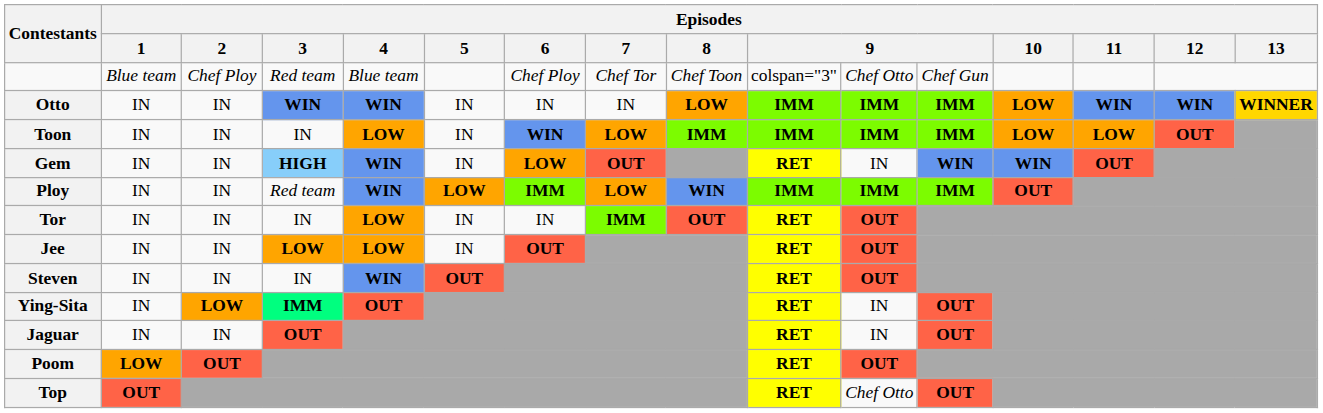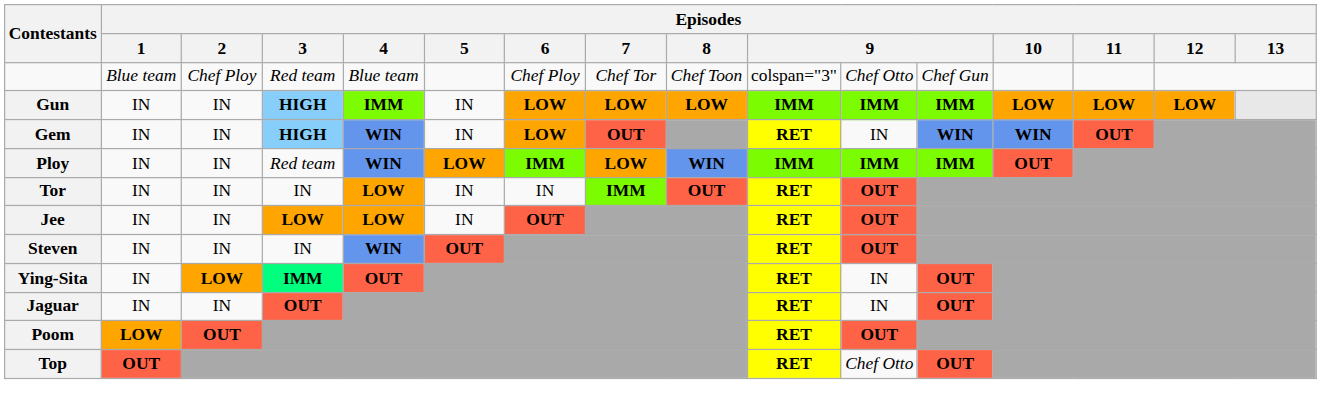- row: (53, 105)
+ row: (53, 105)
- row: (53, 134)
